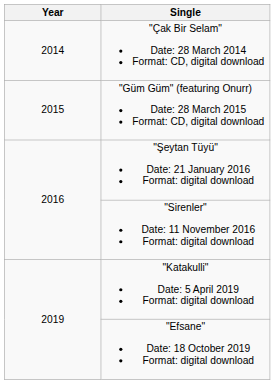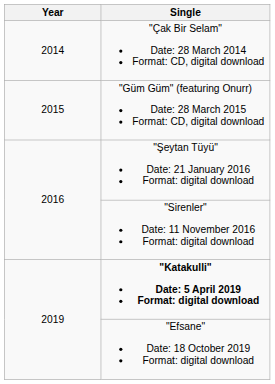(185, 284) normal -> (185, 284) bold
